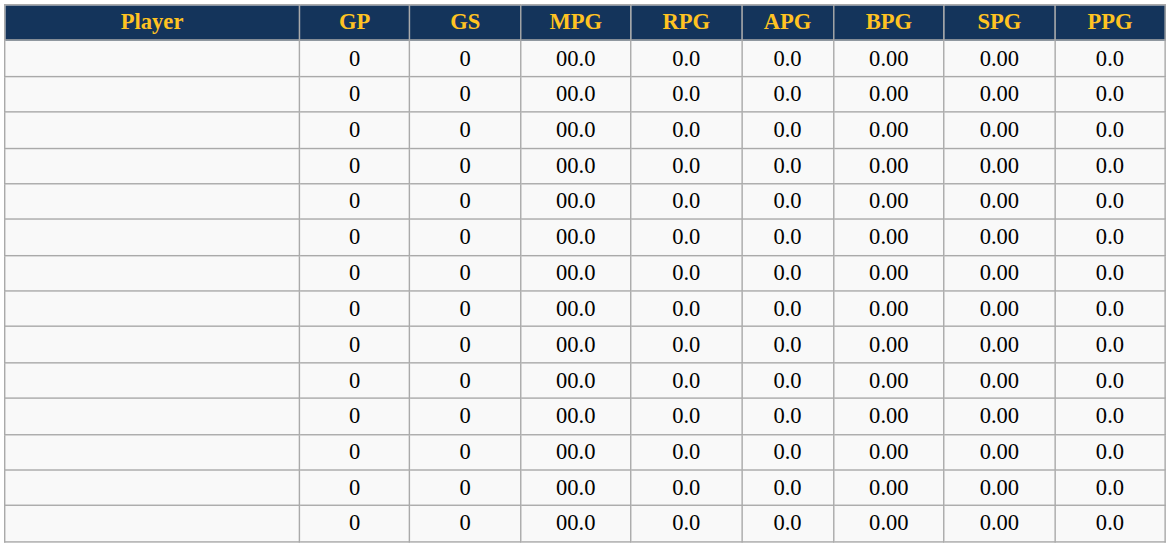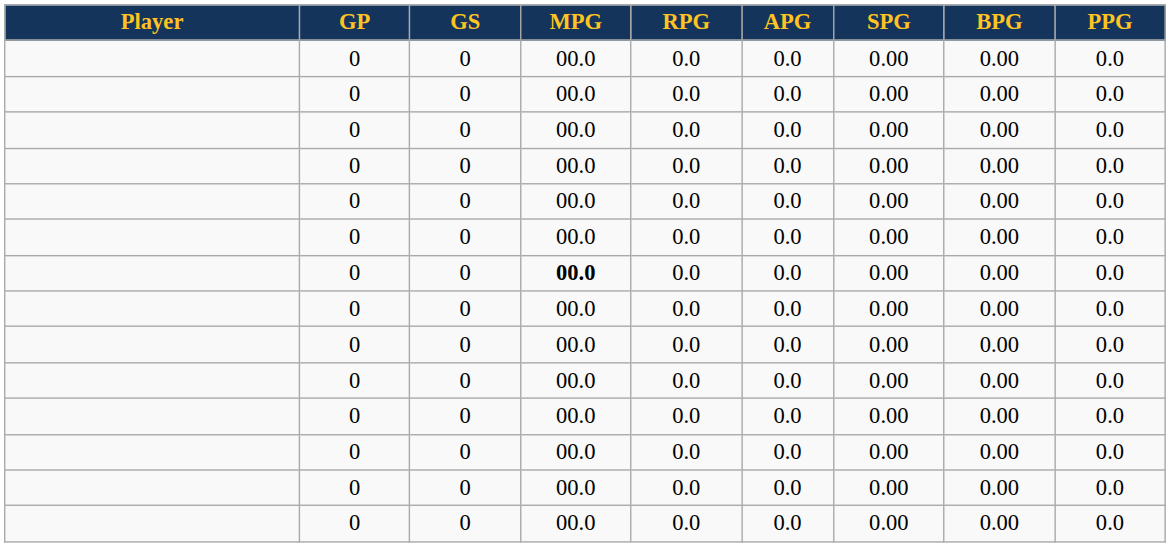columns swapped: (999, 22) <-> (889, 22)
(576, 272) normal -> (576, 272) bold
